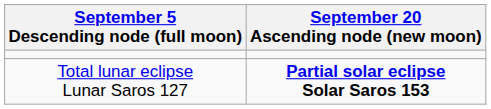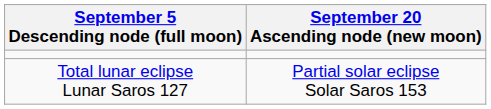(366, 81) bold -> (366, 81) normal
